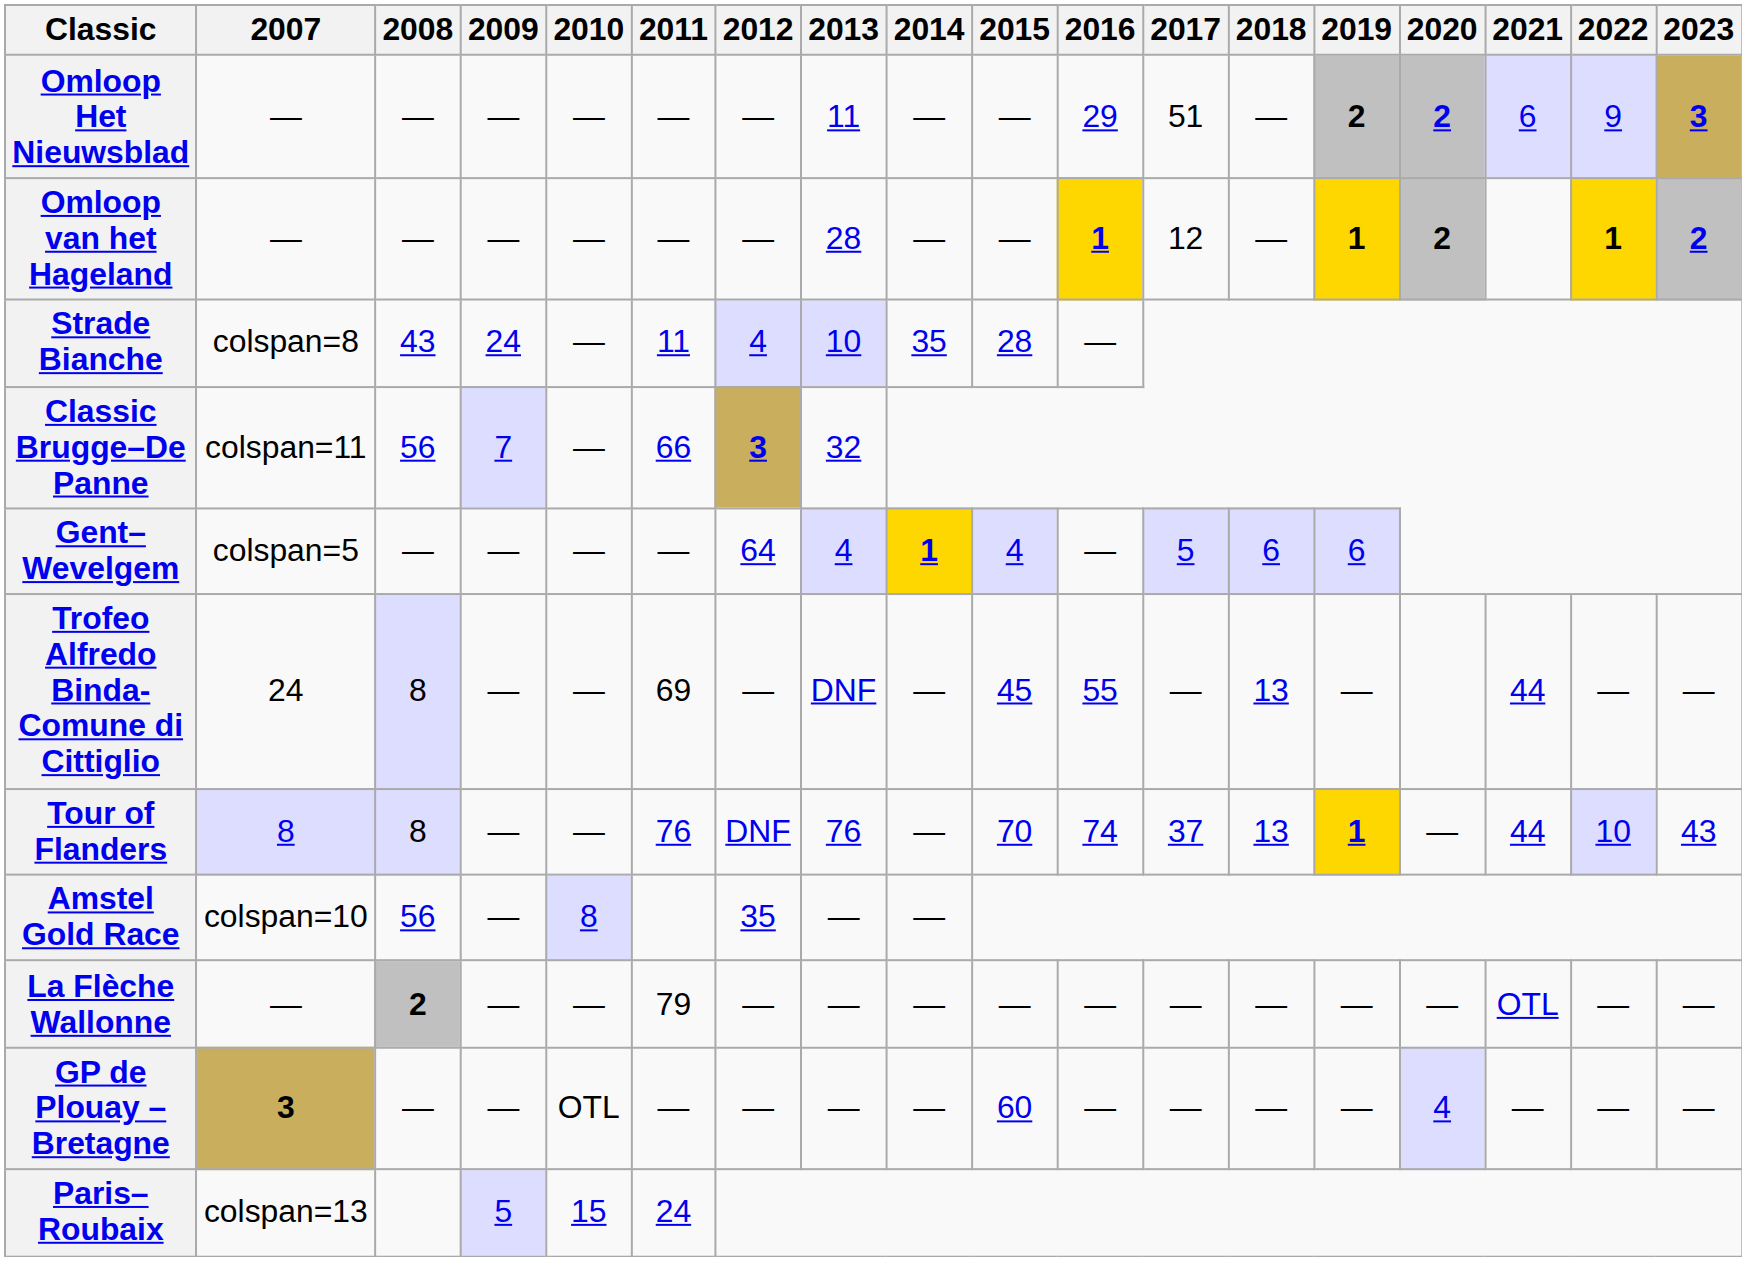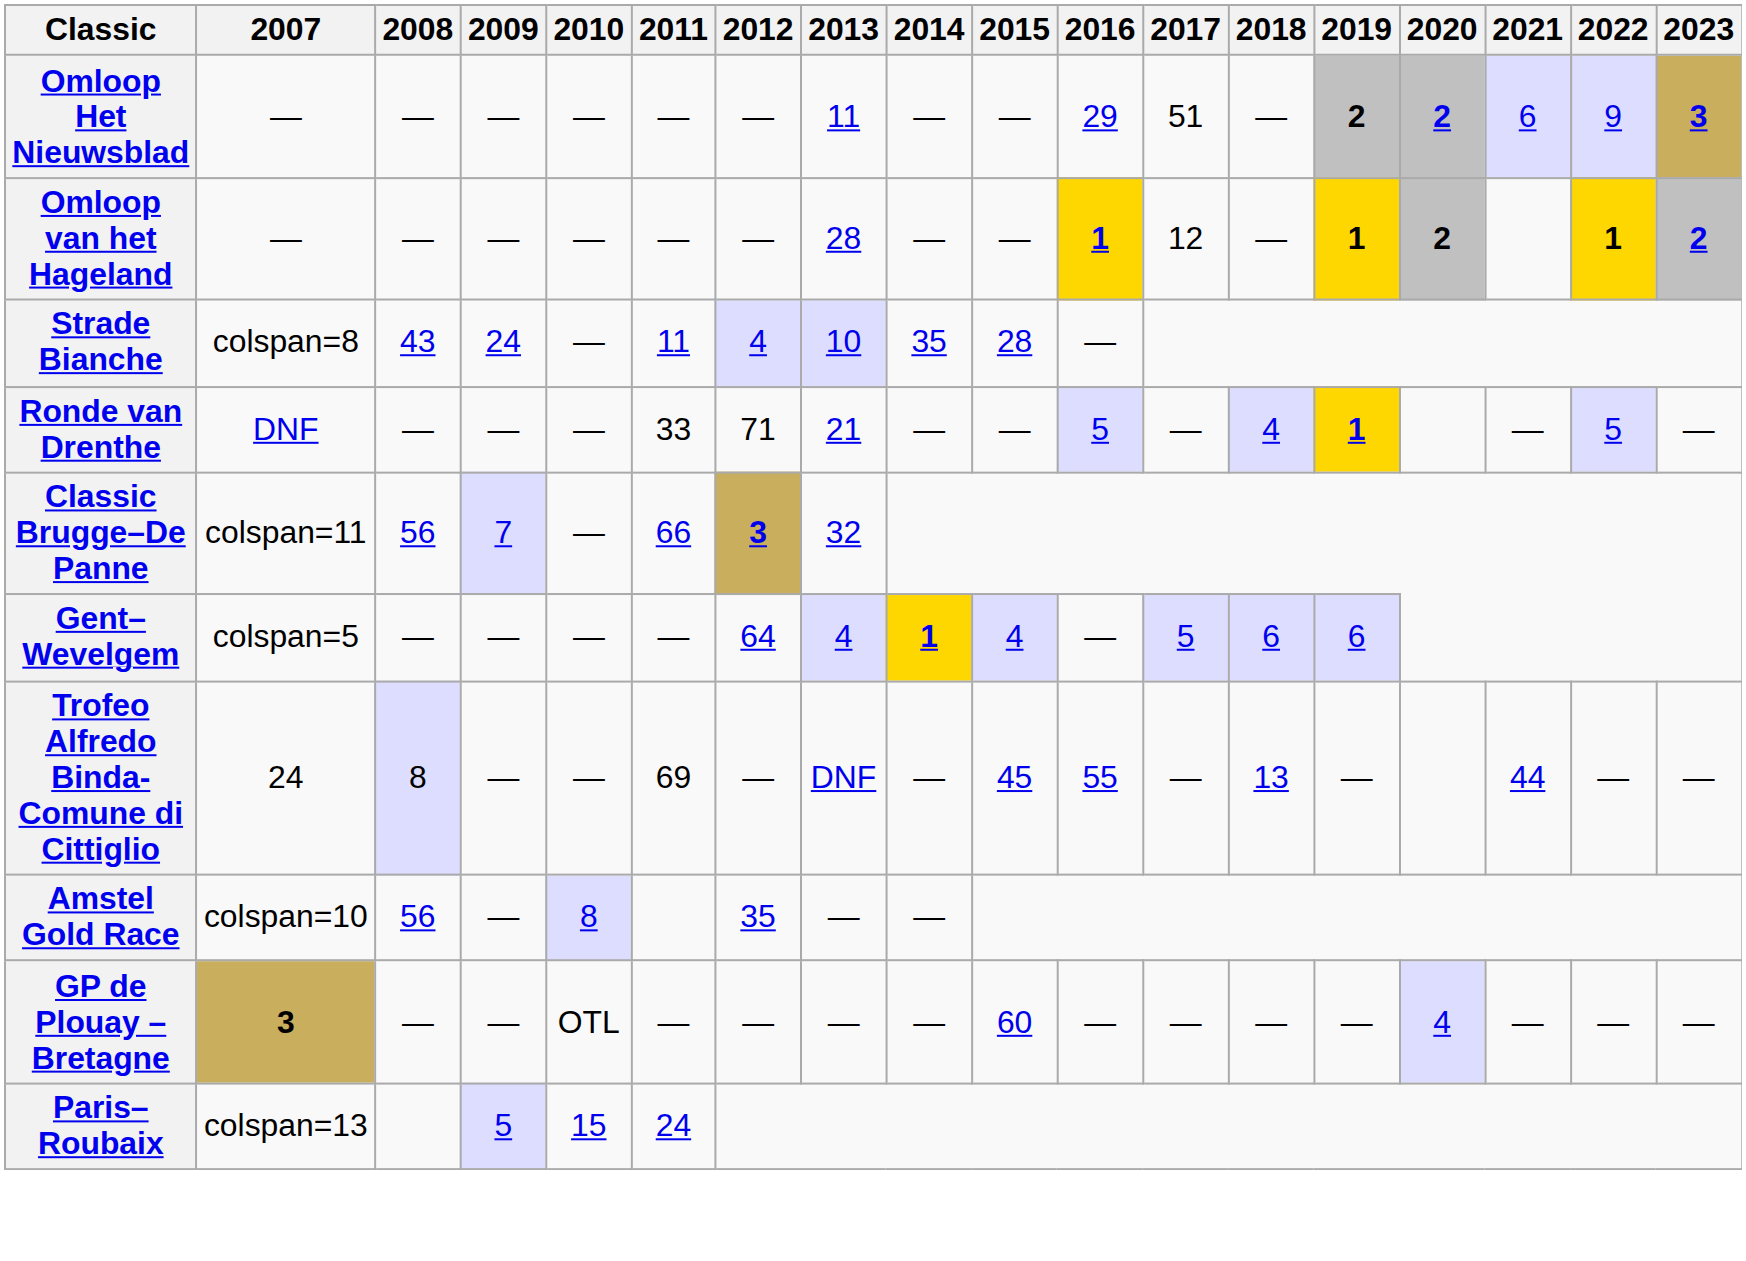+ row: (101, 428)
- row: (101, 830)
- row: (101, 1003)
